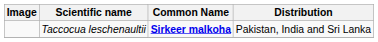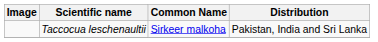(191, 29) bold -> (188, 29) normal
